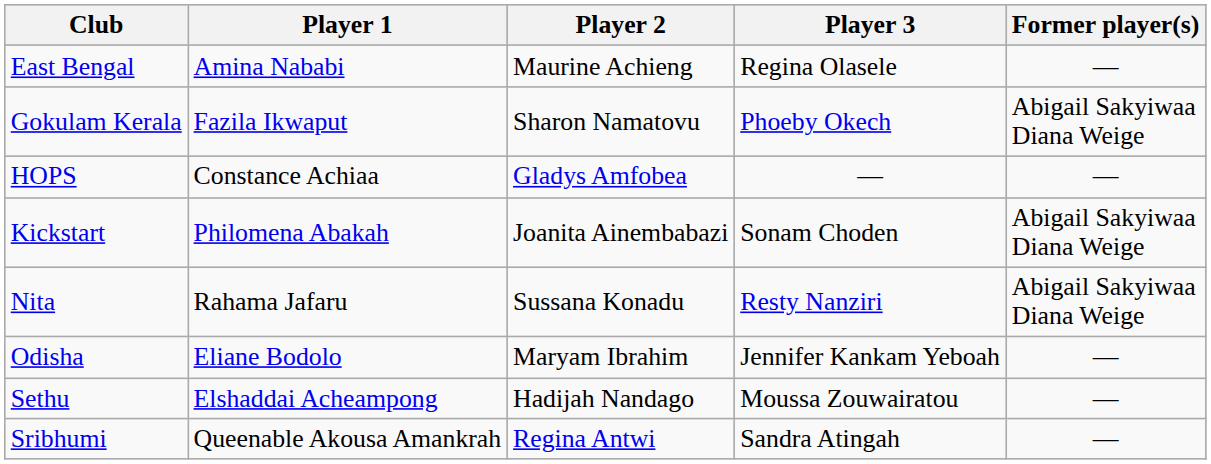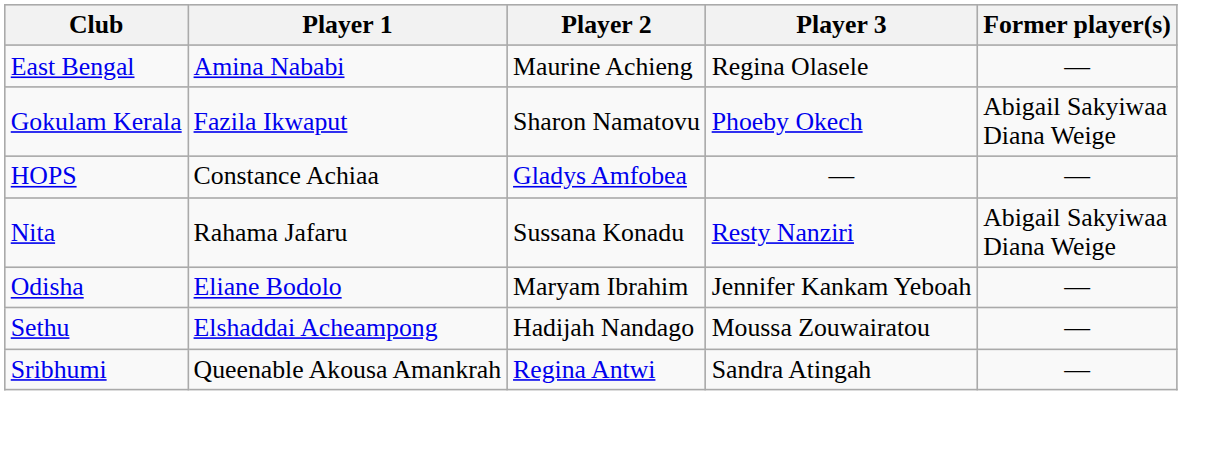- row: (58, 231)
